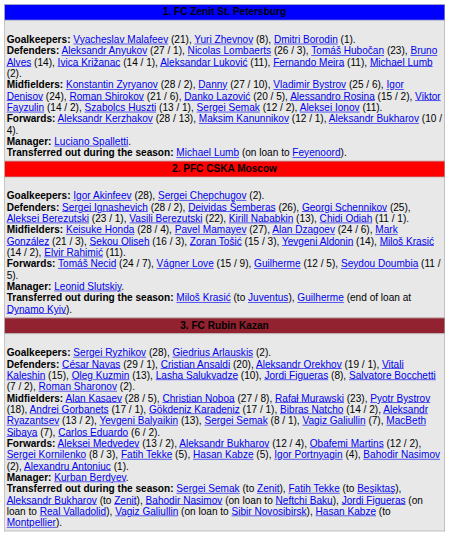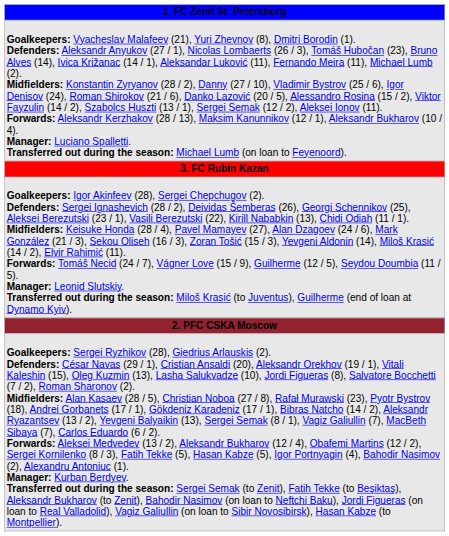(224, 169) 2. PFC CSKA Moscow -> (224, 169) 3. FC Rubin Kazan
(224, 325) 3. FC Rubin Kazan -> (224, 325) 2. PFC CSKA Moscow
